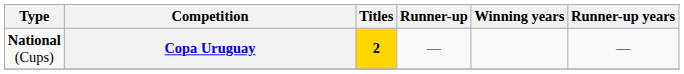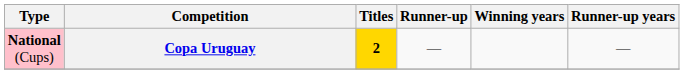(34, 48) no background -> (34, 48) pink background
